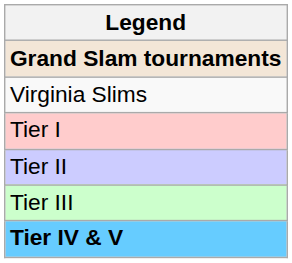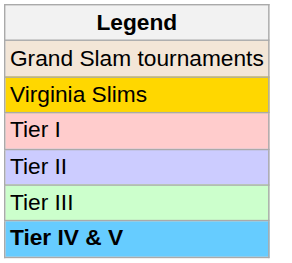(146, 58) bold -> (137, 58) normal
(79, 94) no background -> (79, 94) gold background
